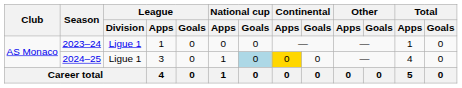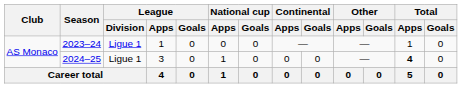(255, 59) lightblue background -> (255, 59) no background
(287, 59) gold background -> (287, 59) no background
(410, 59) normal -> (410, 59) bold
